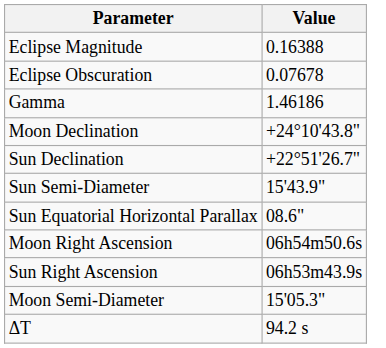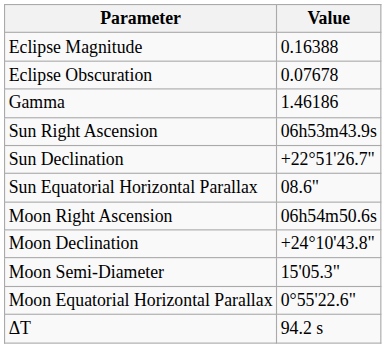rows swapped: (83, 272) <-> (74, 131)
- row: (79, 187)
+ row: (141, 300)
